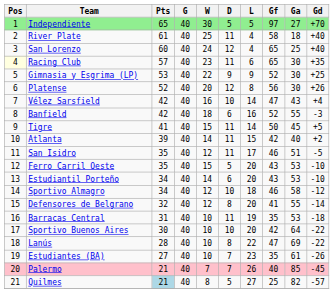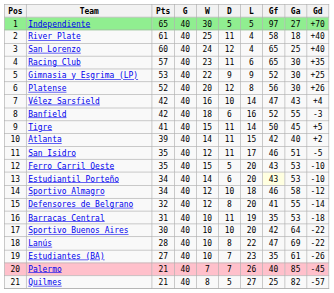(15, 62) lightyellow background -> (15, 62) no background
(274, 179) no background -> (274, 179) lightyellow background
(163, 282) lightblue background -> (163, 282) no background
